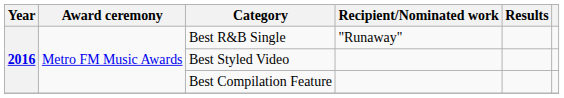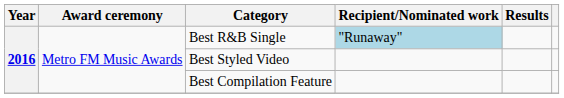(370, 37) no background -> (370, 37) lightblue background
